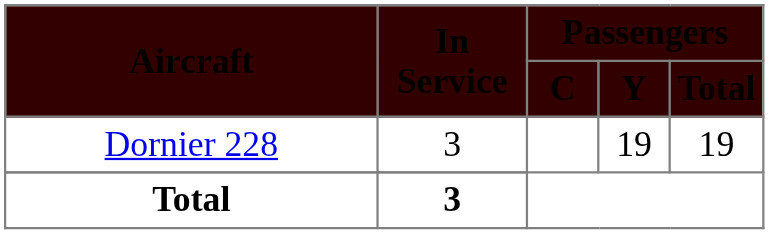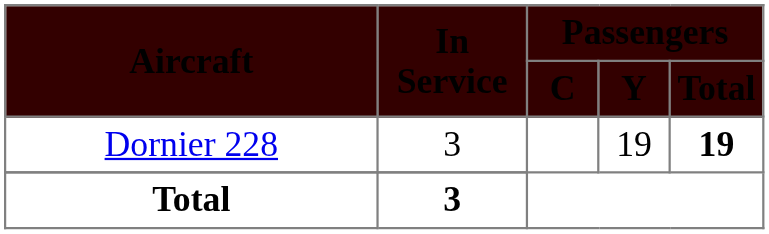(716, 143) normal -> (716, 143) bold
